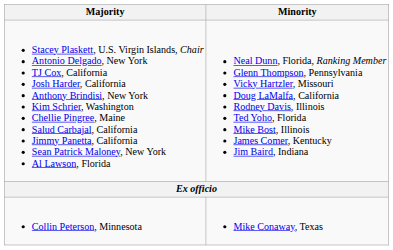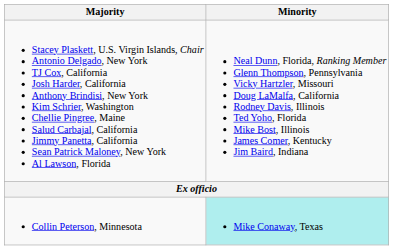(297, 227) no background -> (297, 227) paleturquoise background
